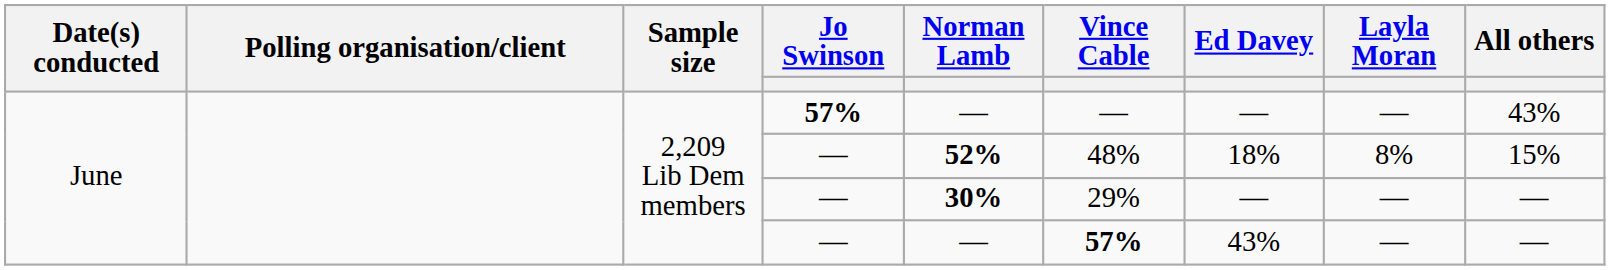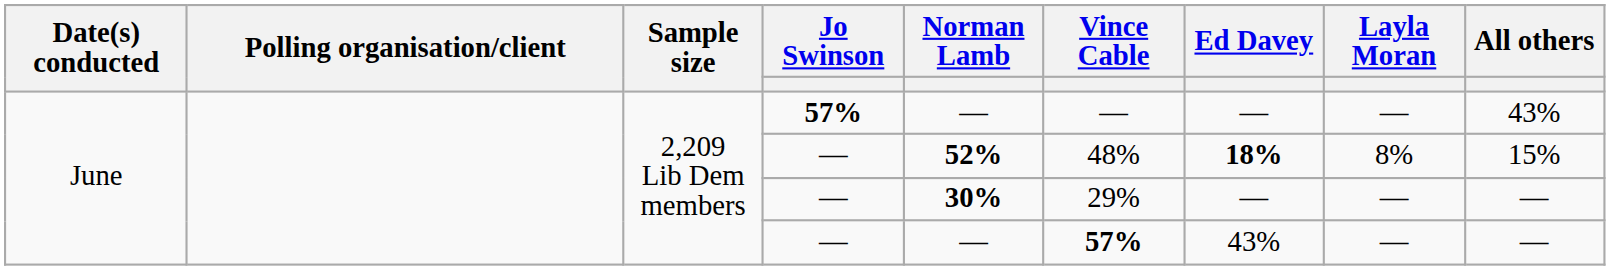(1254, 155) normal -> (1254, 155) bold
